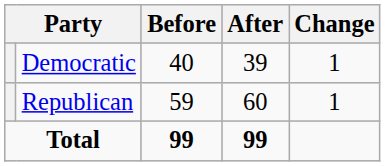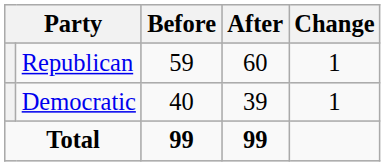rows swapped: (77, 101) <-> (79, 62)
